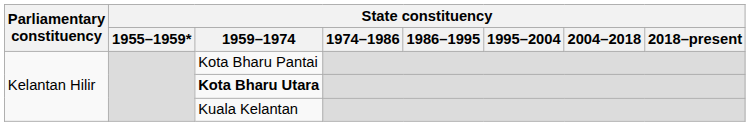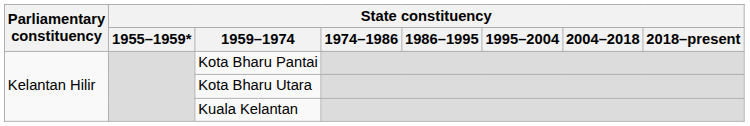(259, 86) bold -> (255, 86) normal
